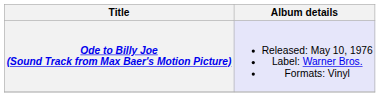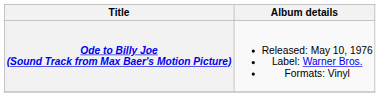(304, 62) lavender background -> (304, 62) no background
